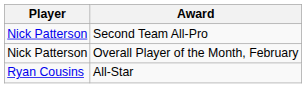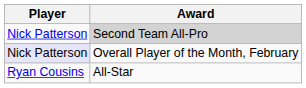(150, 33) no background -> (150, 33) lightgrey background
(47, 53) no background -> (47, 53) lavender background
